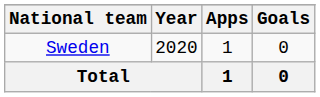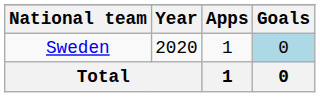(284, 48) no background -> (284, 48) lightblue background
